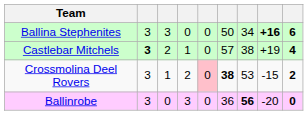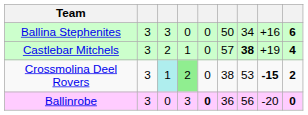(270, 32) bold -> (270, 32) normal
(147, 50) bold -> (147, 50) normal
(247, 50) normal -> (247, 50) bold
(167, 75) no background -> (167, 75) paleturquoise background
(187, 75) no background -> (187, 75) lightgreen background
(207, 75) pink background -> (207, 75) no background
(227, 75) bold -> (227, 75) normal
(270, 75) normal -> (270, 75) bold
(207, 100) normal -> (207, 100) bold
(247, 100) bold -> (247, 100) normal
